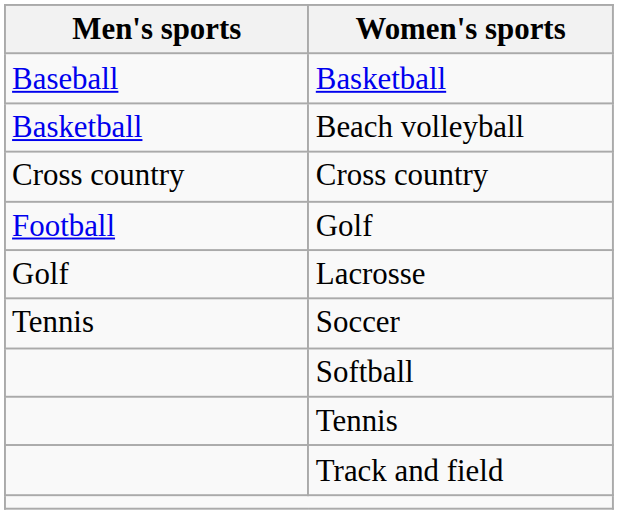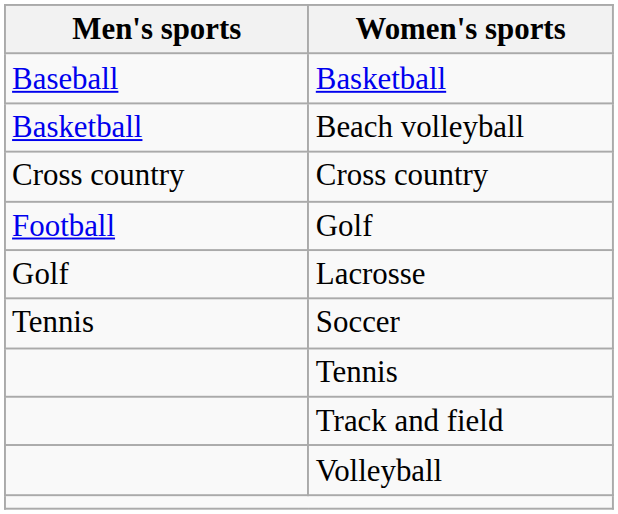- row: (365, 371)
+ row: (379, 469)
